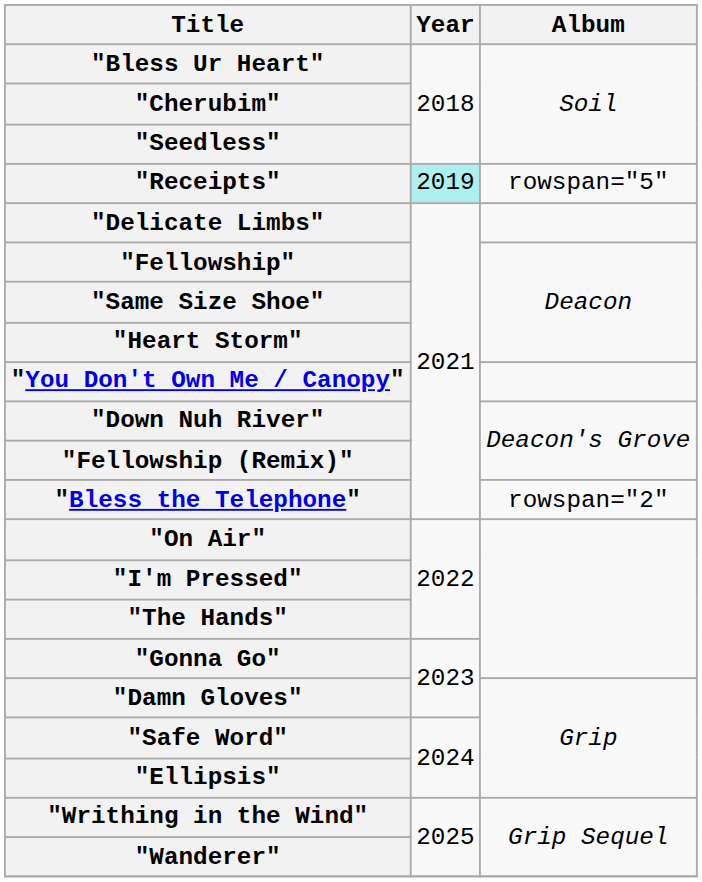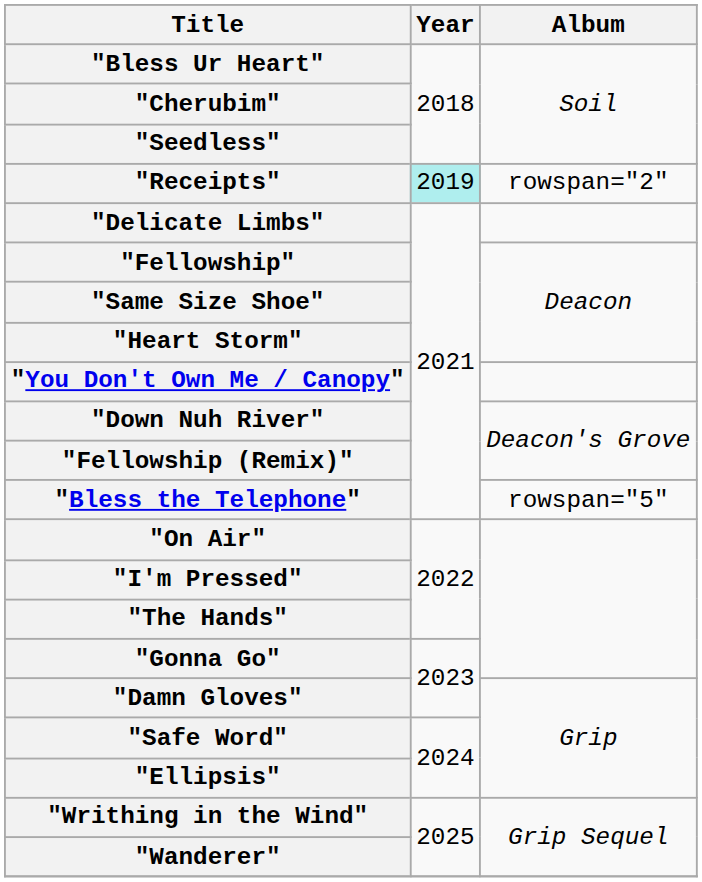(588, 183) rowspan="5" -> (588, 183) rowspan="2"
(588, 500) rowspan="2" -> (588, 500) rowspan="5"
